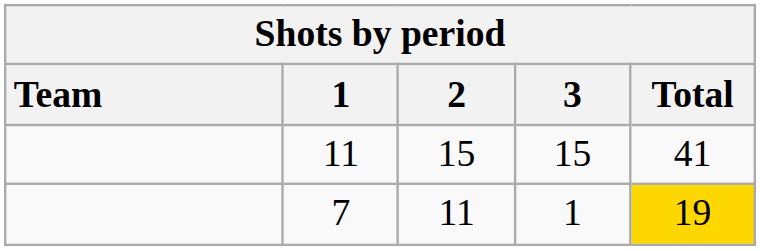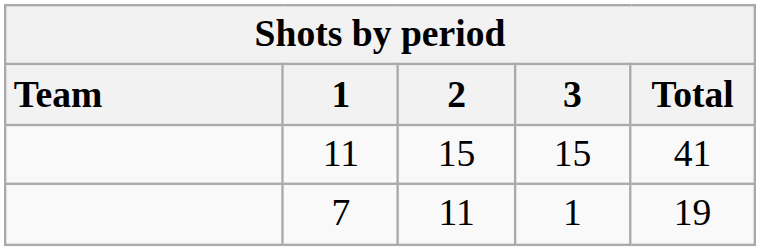(693, 213) gold background -> (693, 213) no background
